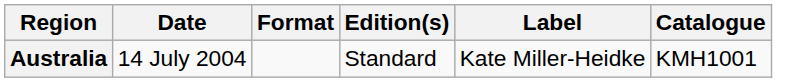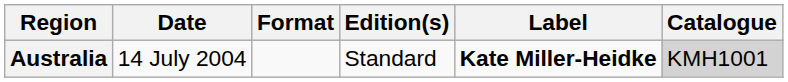(552, 58) normal -> (558, 58) bold
(706, 58) no background -> (718, 58) lightgrey background
